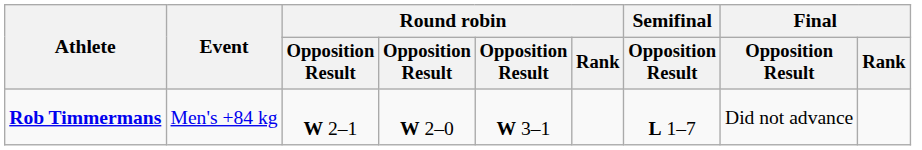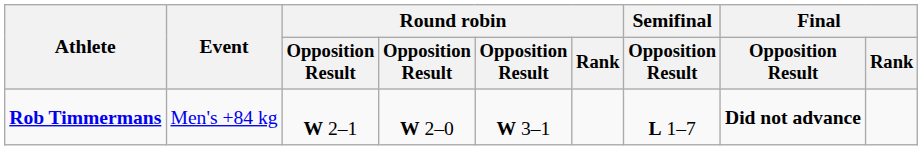(789, 117) normal -> (793, 117) bold
